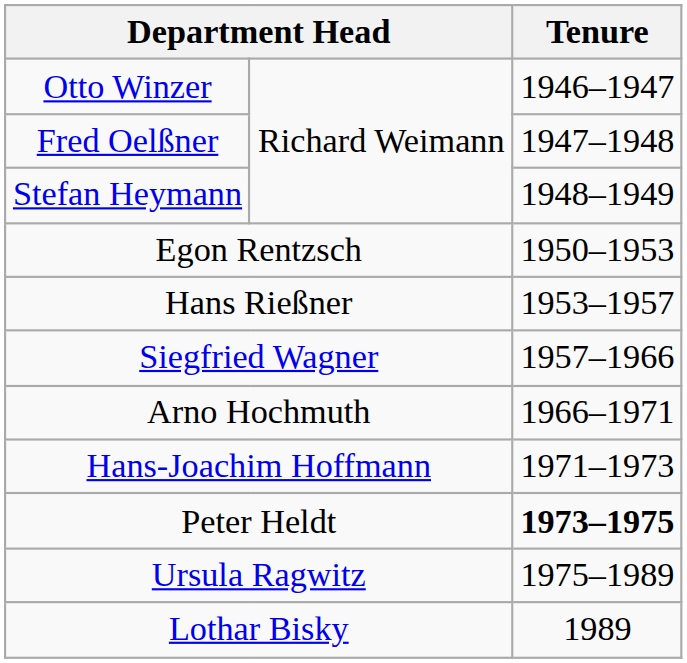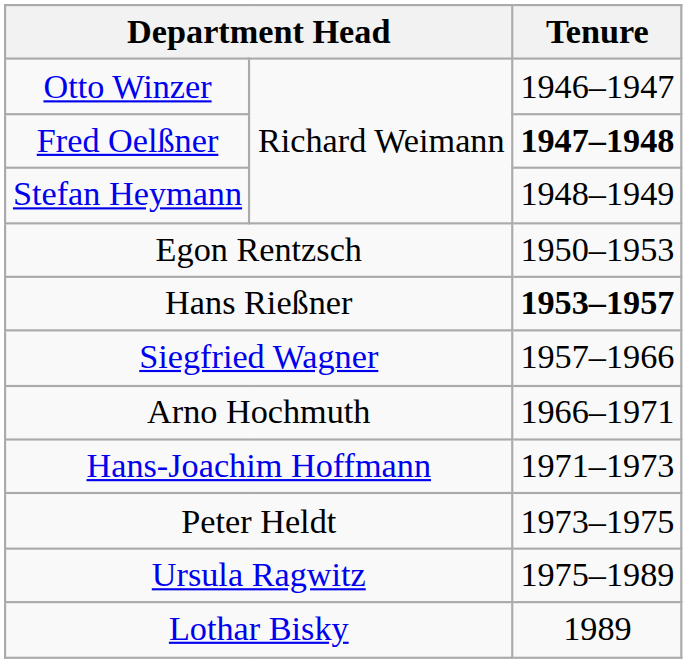(597, 140) normal -> (597, 140) bold
(597, 303) normal -> (597, 303) bold
(597, 520) bold -> (597, 520) normal
